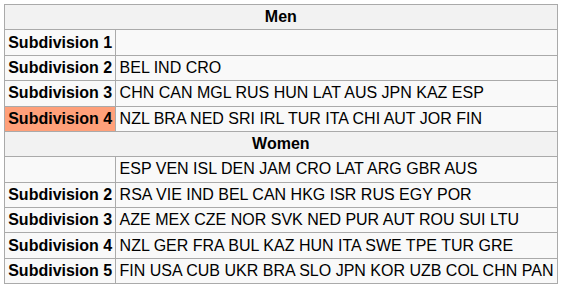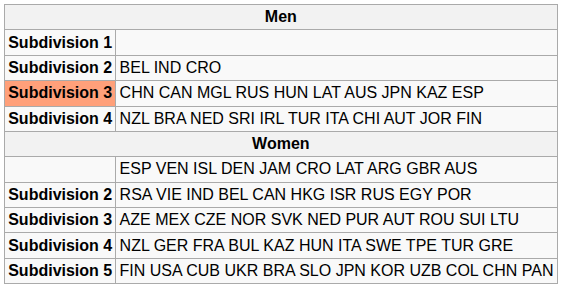(60, 93) no background -> (60, 93) lightsalmon background
(60, 118) lightsalmon background -> (60, 118) no background
